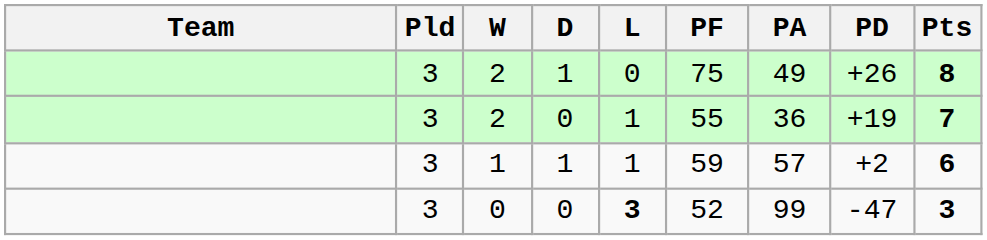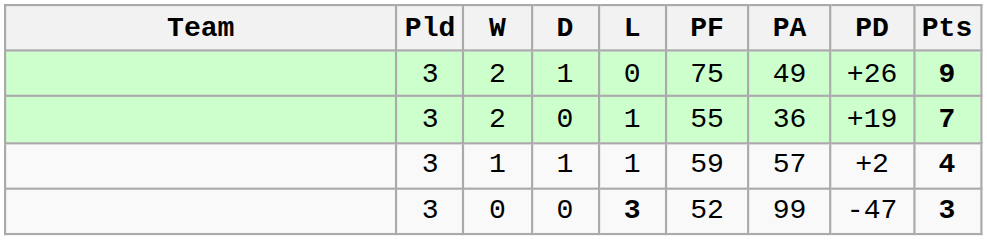(947, 74) 8 -> (947, 74) 9
(947, 165) 6 -> (947, 165) 4
